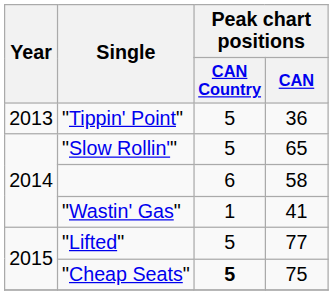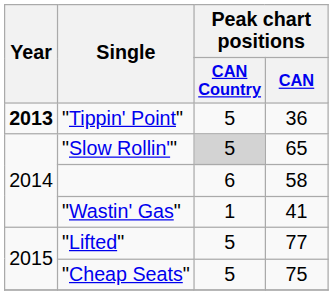(31, 118) normal -> (31, 118) bold
(230, 149) no background -> (230, 149) lightgrey background
(230, 274) bold -> (230, 274) normal
